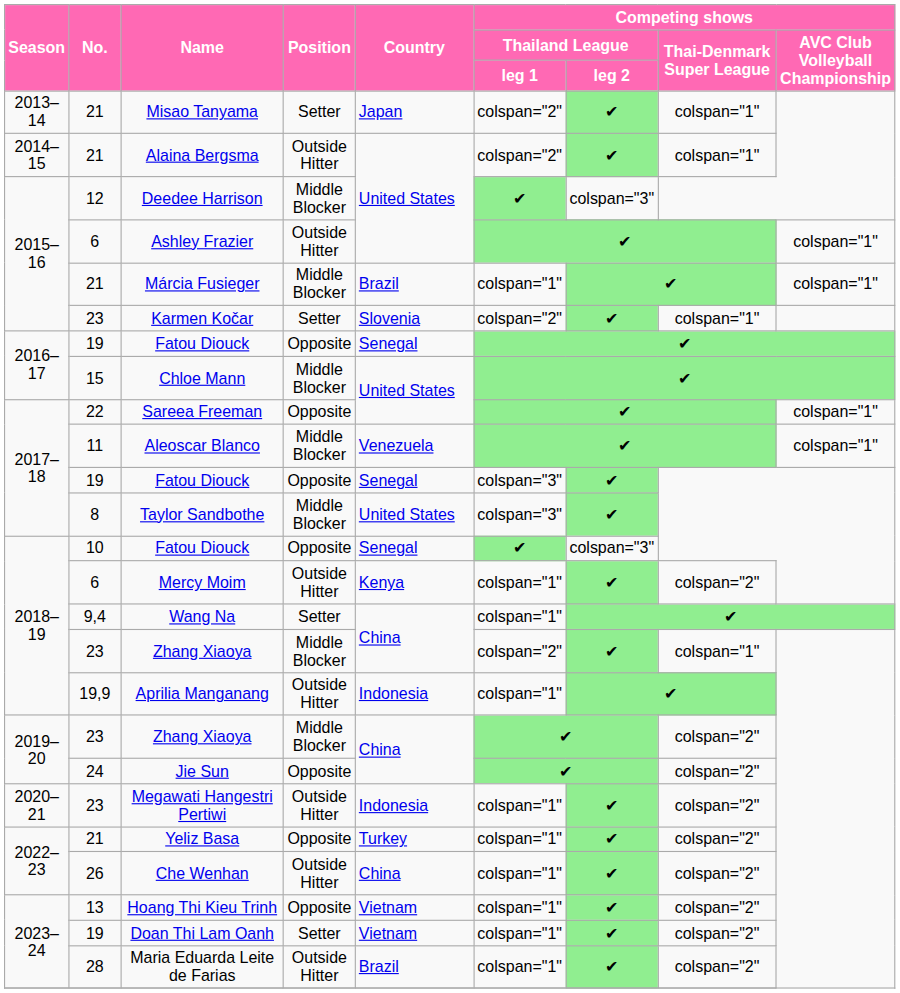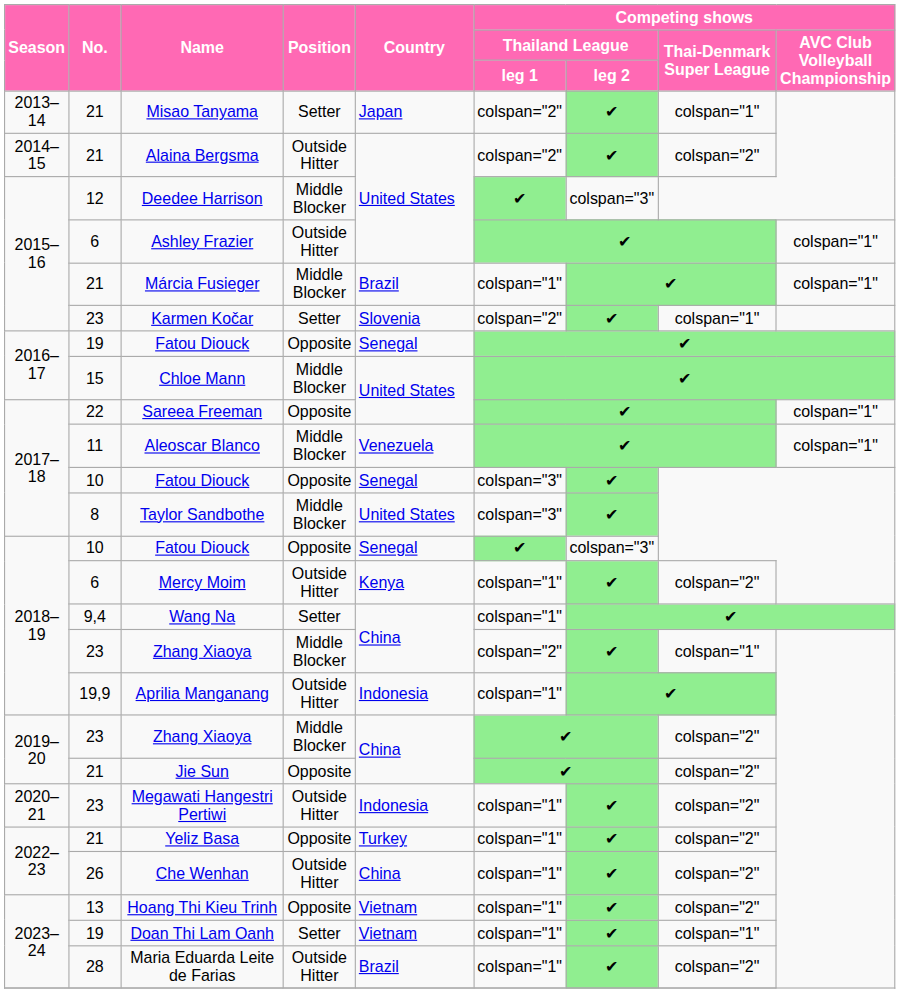(717, 155) colspan="1" -> (717, 155) colspan="2"
(95, 480) 19 -> (95, 480) 10
(95, 771) 24 -> (95, 771) 21
(717, 933) colspan="2" -> (717, 933) colspan="1"
